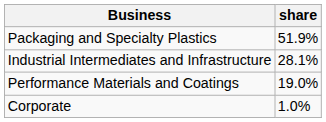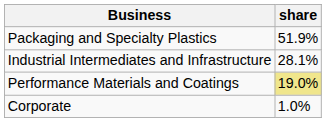(298, 83) no background -> (298, 83) khaki background
